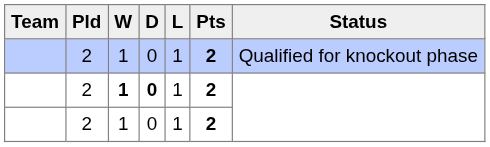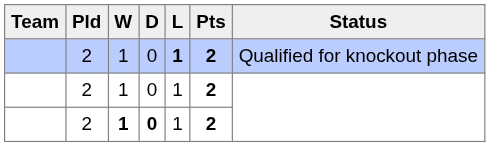(178, 55) normal -> (178, 55) bold
(123, 90) bold -> (123, 90) normal
(152, 90) bold -> (152, 90) normal
(123, 124) normal -> (123, 124) bold
(152, 124) normal -> (152, 124) bold
